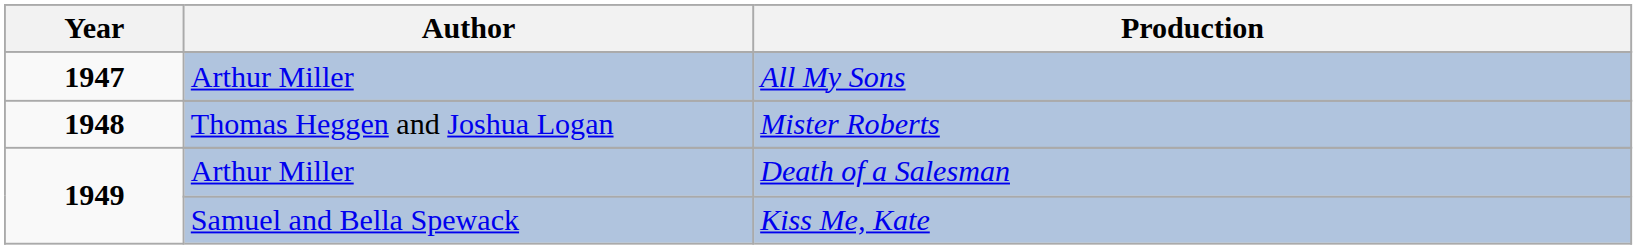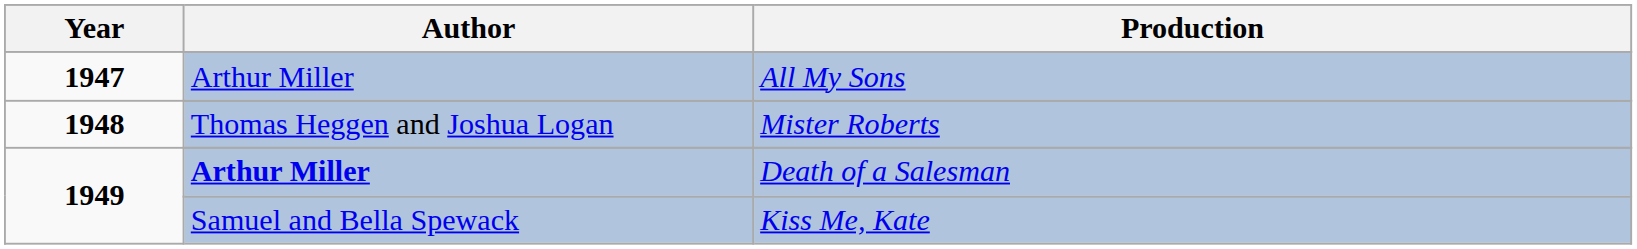(272, 171) normal -> (280, 171) bold
